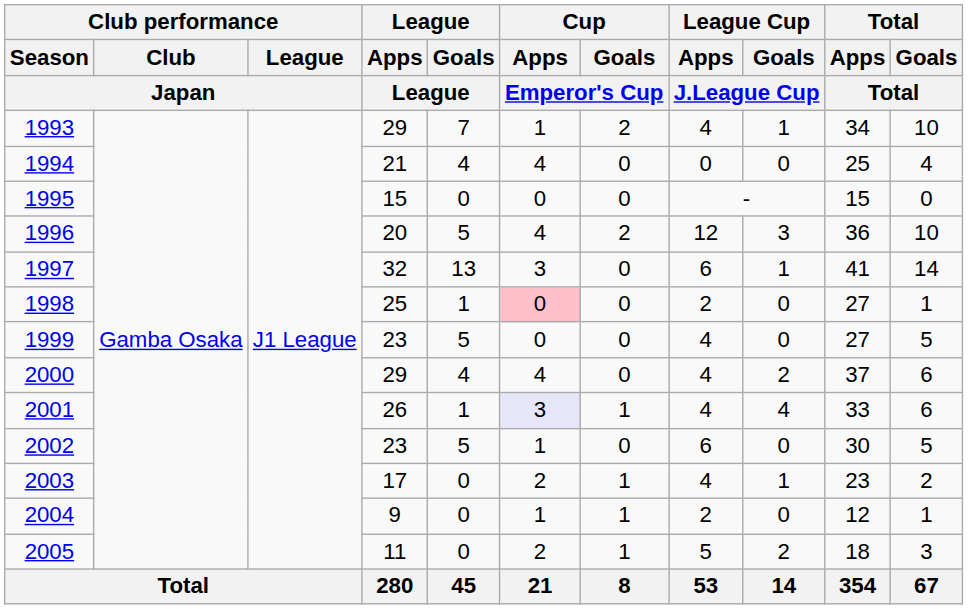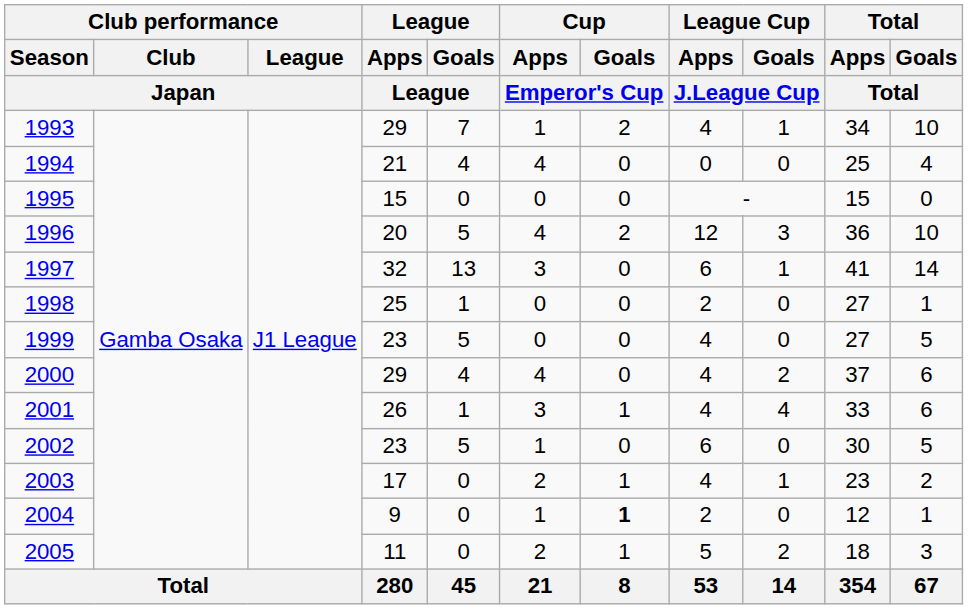(540, 304) pink background -> (540, 304) no background
(540, 410) lavender background -> (540, 410) no background
(624, 515) normal -> (624, 515) bold
